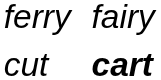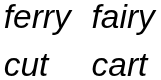(122, 64) bold -> (119, 64) normal
